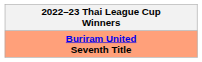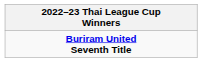(101, 44) lightsalmon background -> (101, 44) no background
